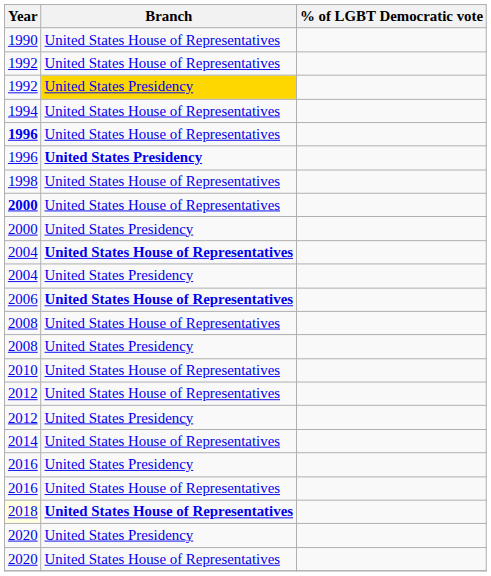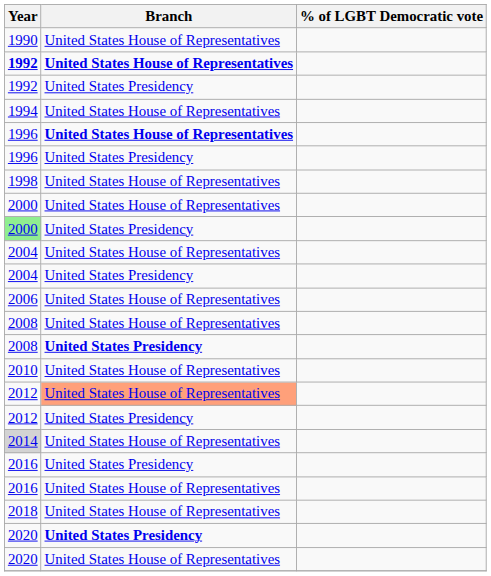(23, 63) normal -> (23, 63) bold
(162, 63) normal -> (169, 63) bold
(119, 87) gold background -> (119, 87) no background
(23, 134) bold -> (23, 134) normal
(162, 134) normal -> (169, 134) bold
(123, 157) bold -> (119, 157) normal
(23, 205) bold -> (23, 205) normal
(23, 228) no background -> (23, 228) lightgreen background
(169, 252) bold -> (162, 252) normal
(169, 299) bold -> (162, 299) normal
(119, 346) normal -> (123, 346) bold
(162, 393) no background -> (162, 393) lightsalmon background
(23, 441) no background -> (23, 441) lightgrey background
(23, 511) lightyellow background -> (23, 511) no background
(169, 511) bold -> (162, 511) normal
(119, 535) normal -> (123, 535) bold
